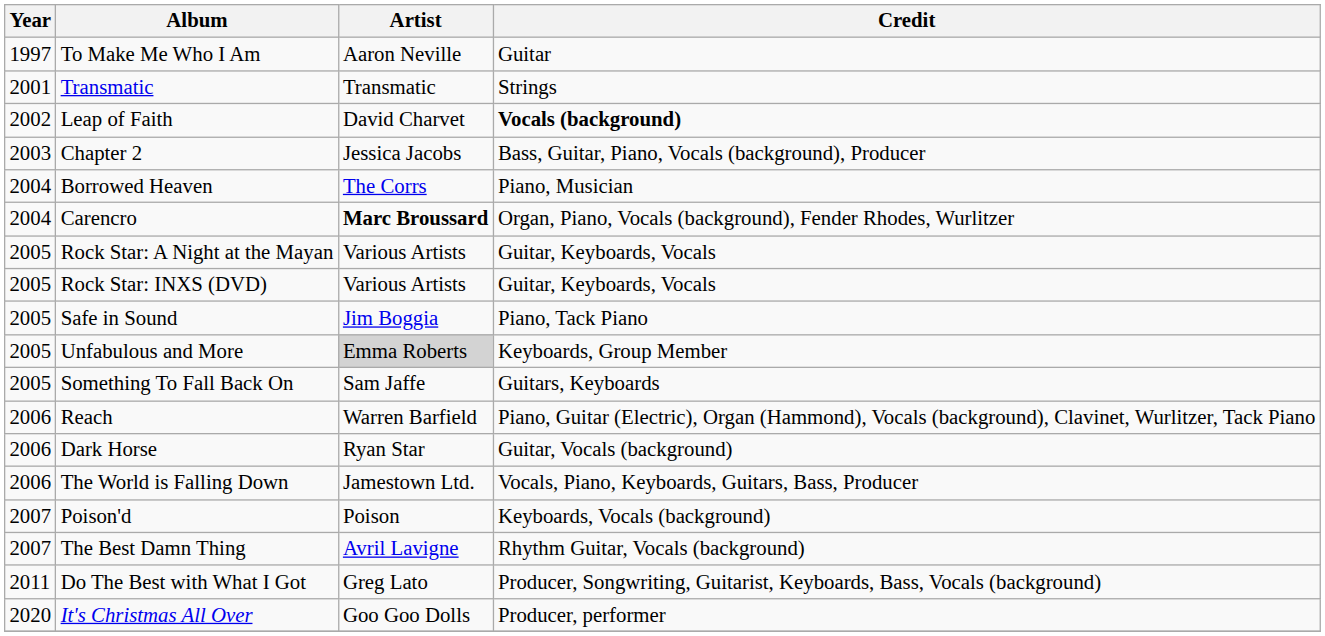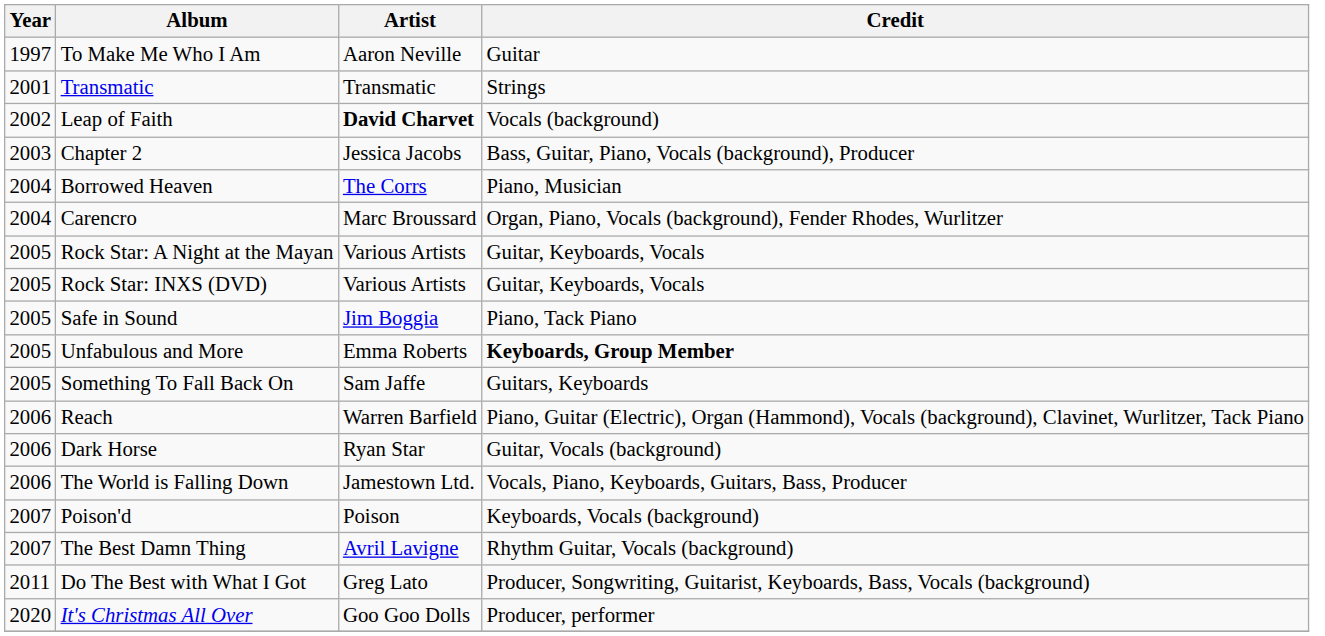(404, 119) normal -> (408, 119) bold
(589, 119) bold -> (573, 119) normal
(416, 218) bold -> (410, 218) normal
(405, 350) lightgrey background -> (405, 350) no background
(613, 350) normal -> (610, 350) bold
